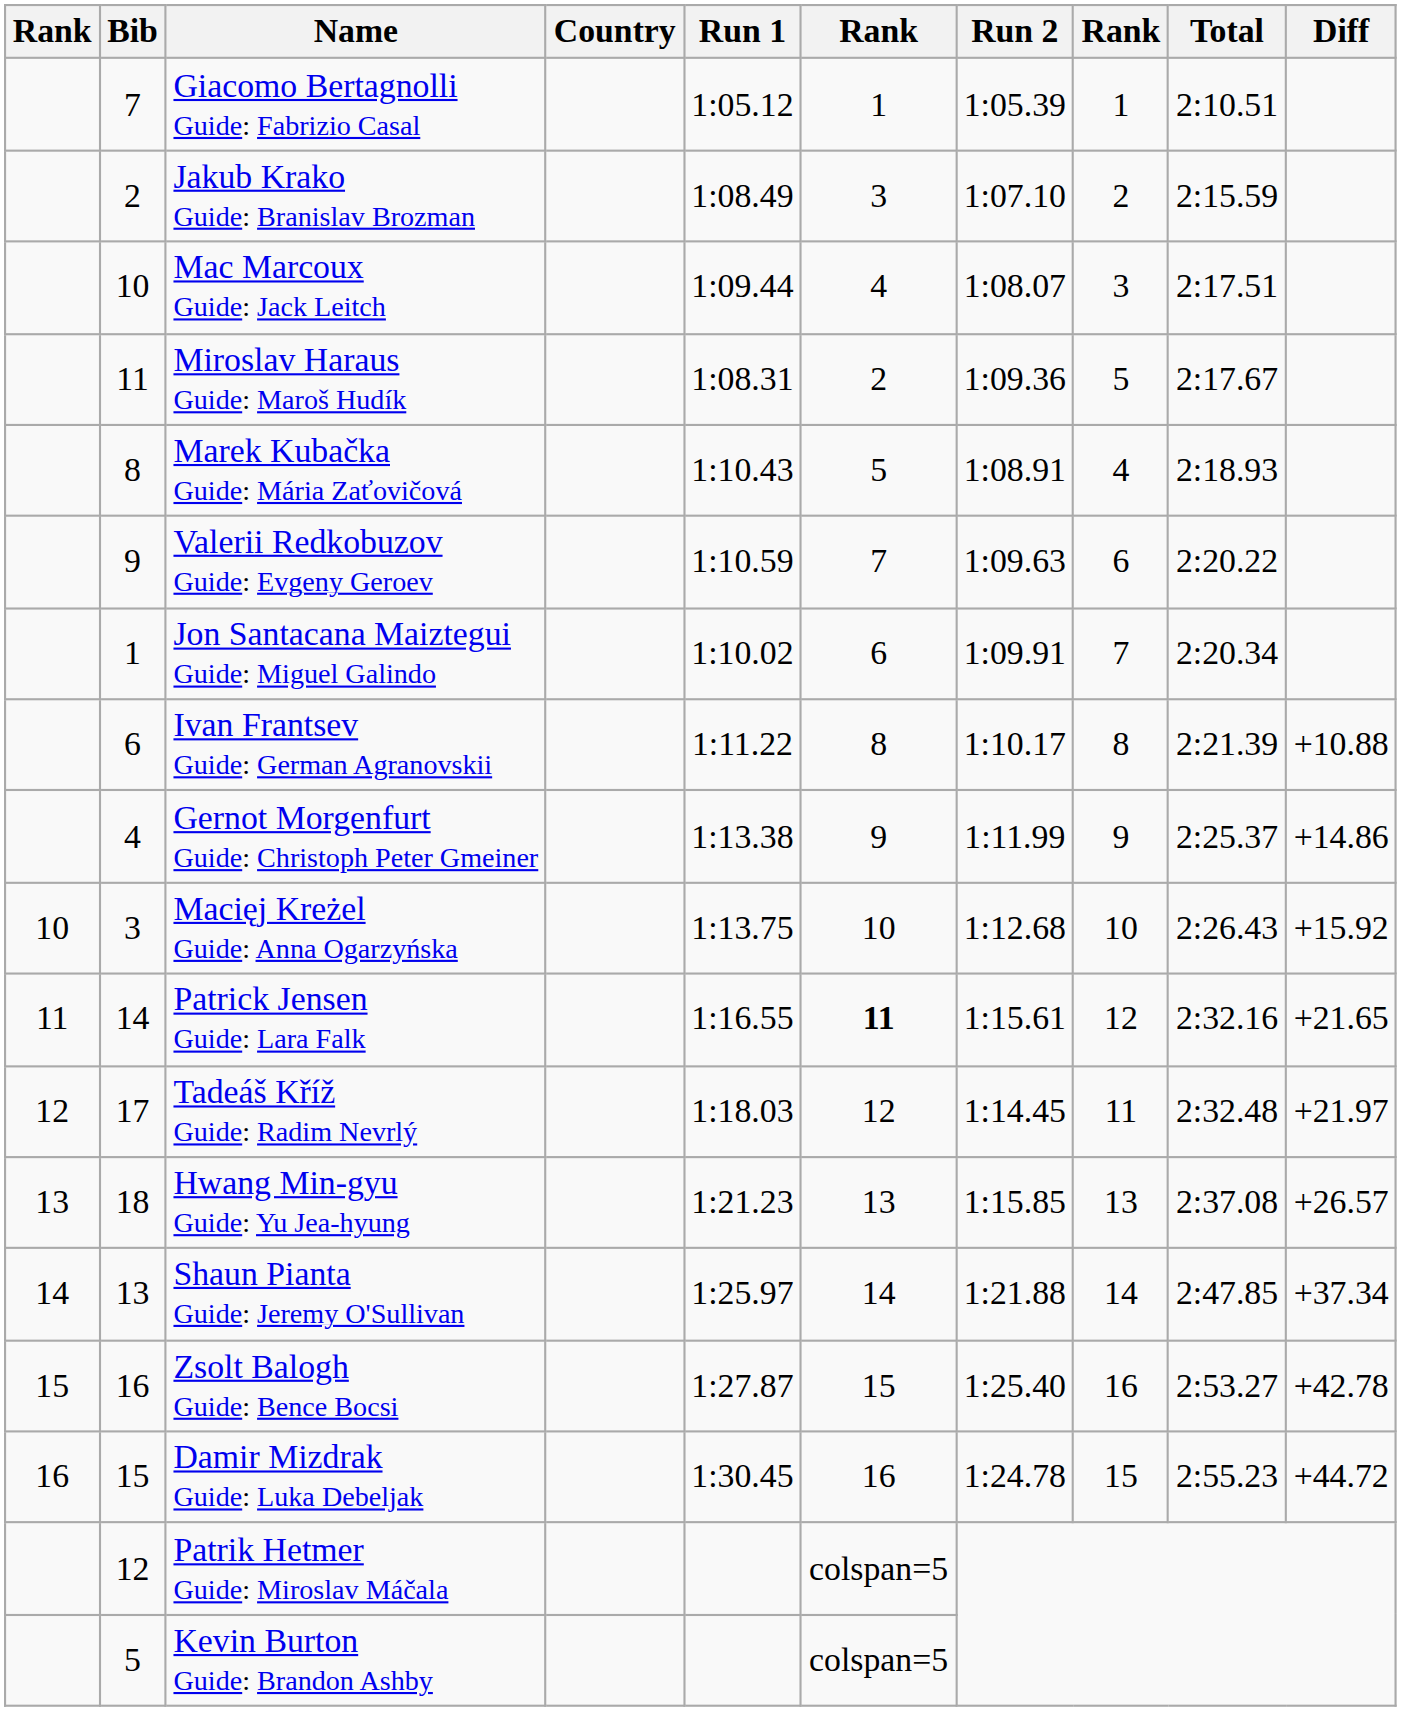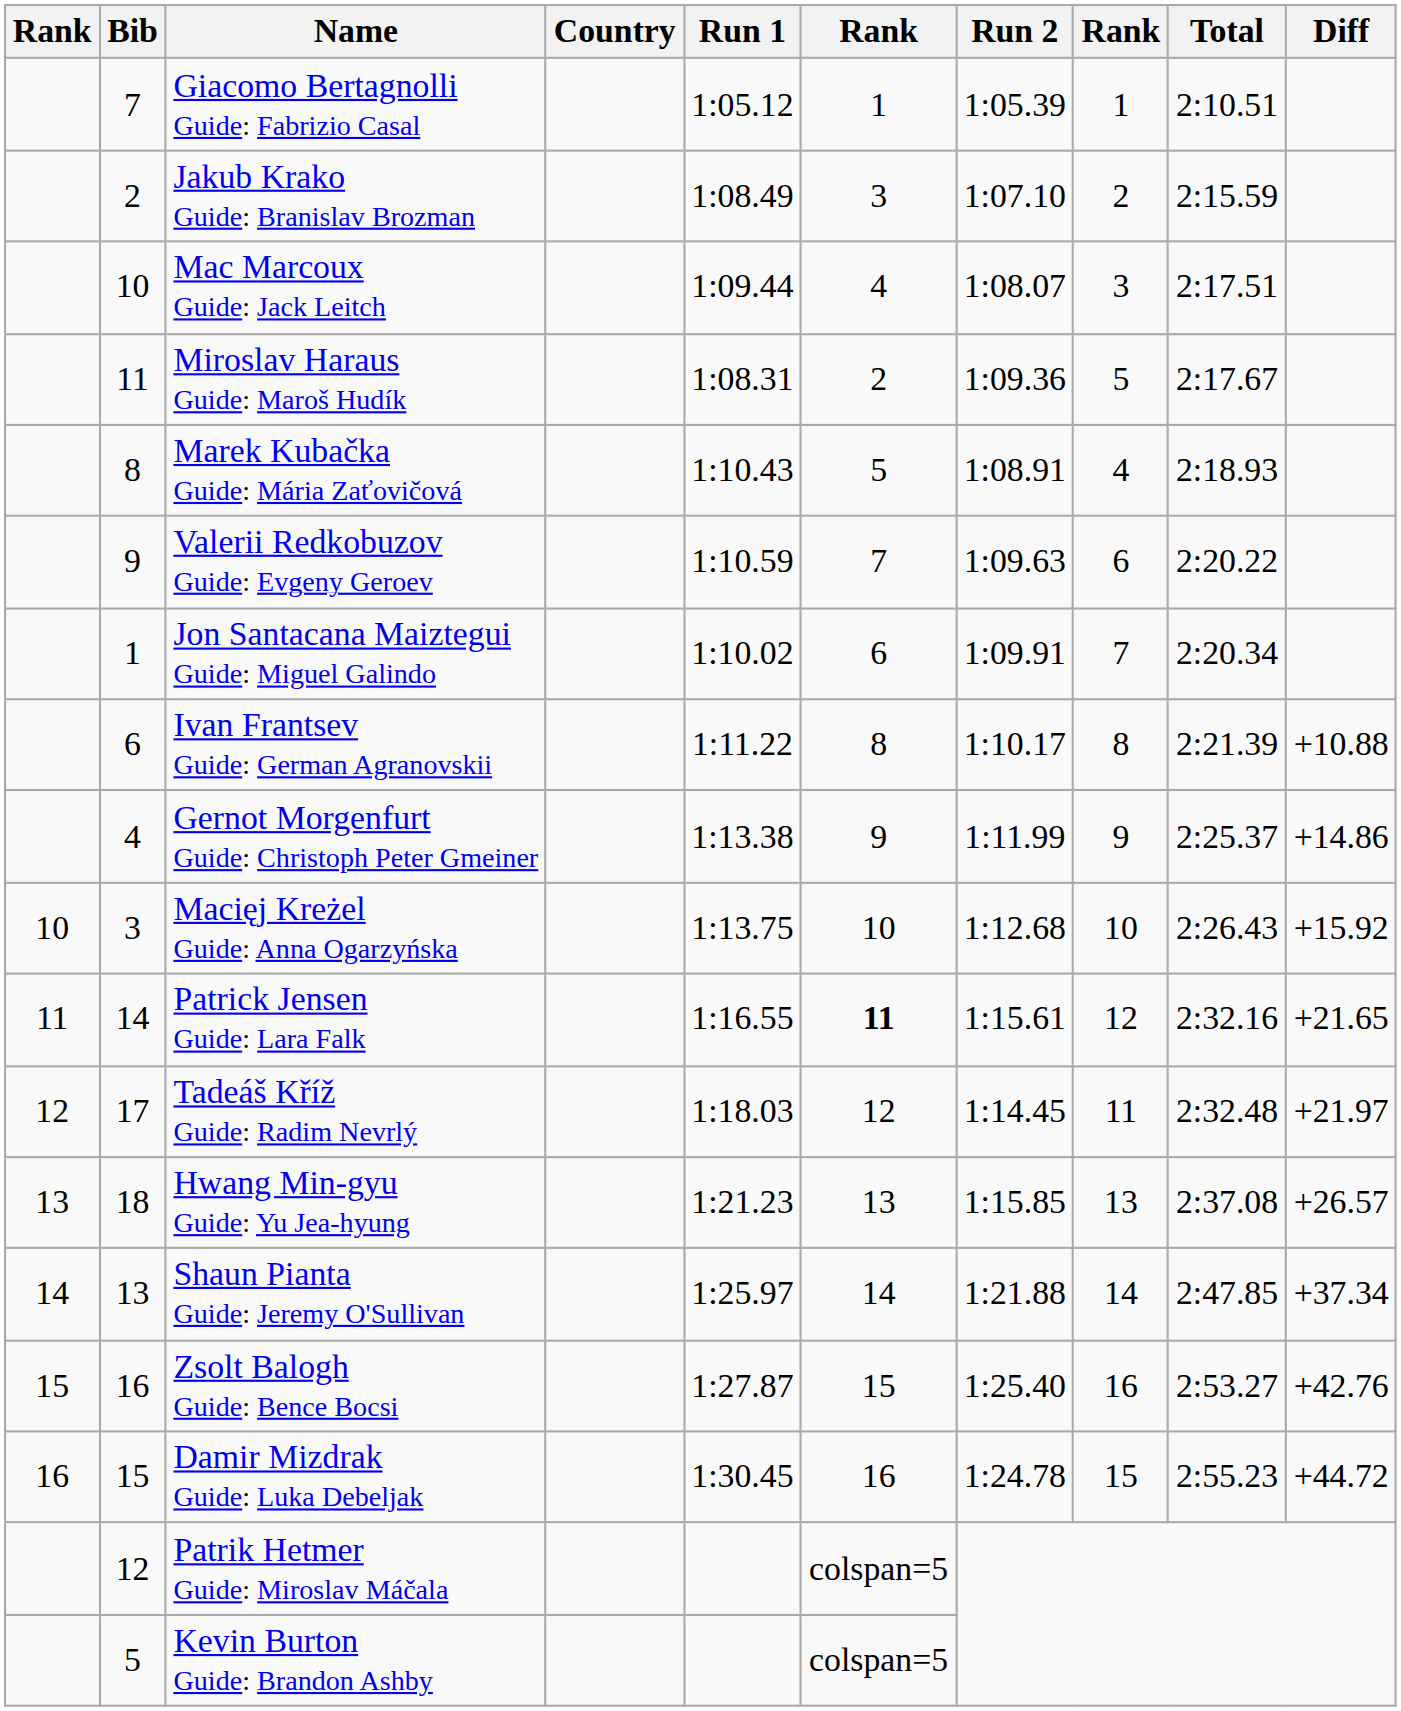(1341, 1385) +42.78 -> (1341, 1385) +42.76
